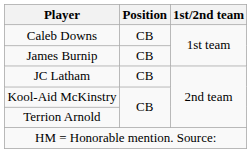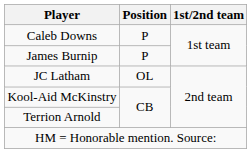(145, 35) CB -> (145, 35) P
(145, 55) CB -> (145, 55) P
(145, 76) CB -> (145, 76) OL
